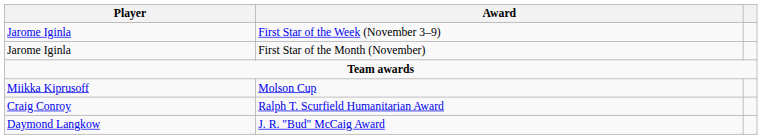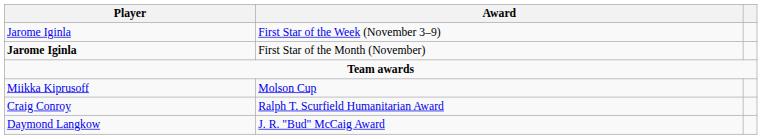(39, 50) normal -> (42, 50) bold
